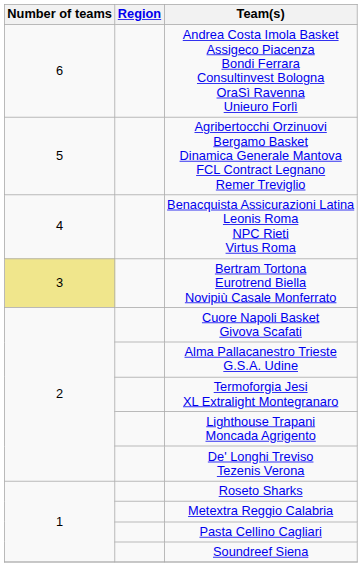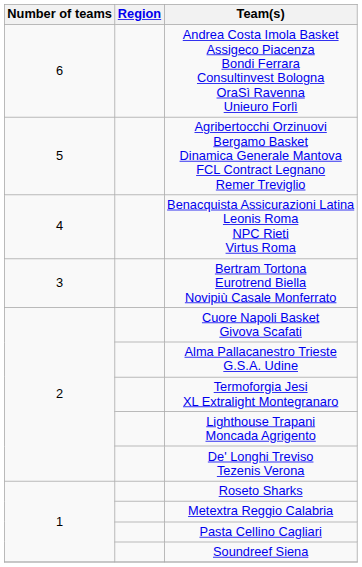(60, 283) khaki background -> (60, 283) no background
